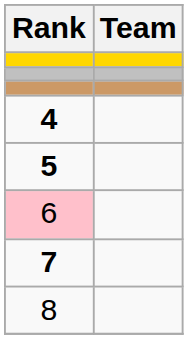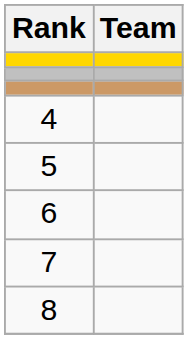(49, 118) bold -> (49, 118) normal
(49, 166) bold -> (49, 166) normal
(49, 214) pink background -> (49, 214) no background
(49, 262) bold -> (49, 262) normal
